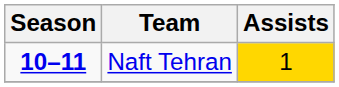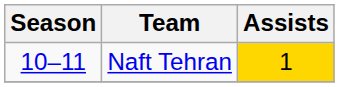(53, 61) bold -> (53, 61) normal
